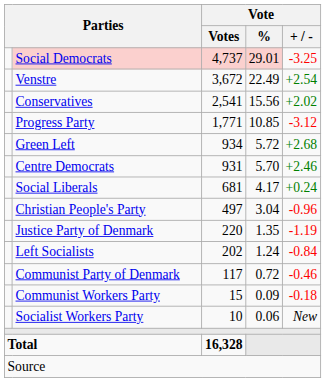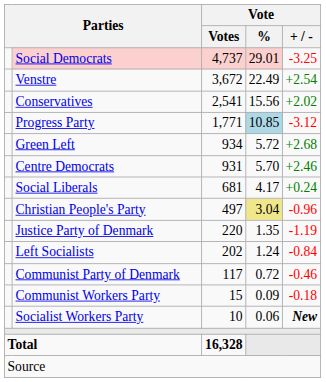(264, 123) no background -> (264, 123) lightblue background
(267, 209) no background -> (267, 209) khaki background
(305, 317) normal -> (305, 317) bold
